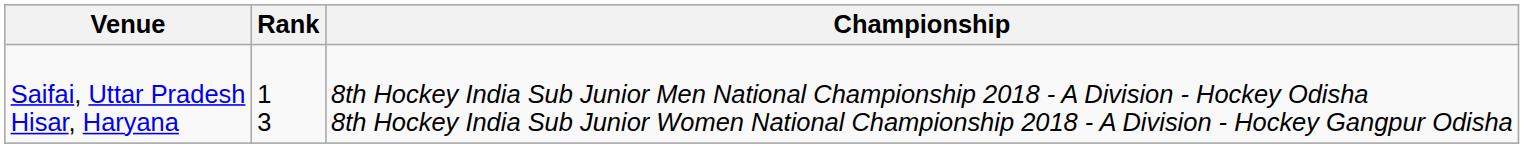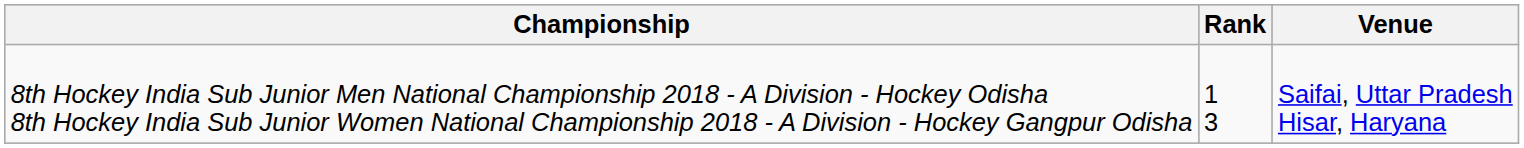columns swapped: (922, 24) <-> (128, 24)
